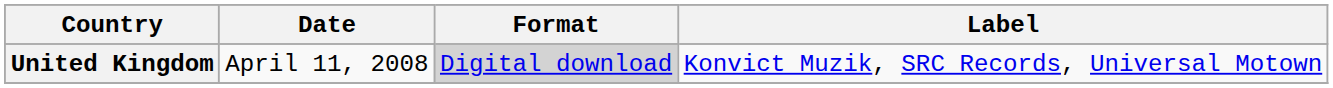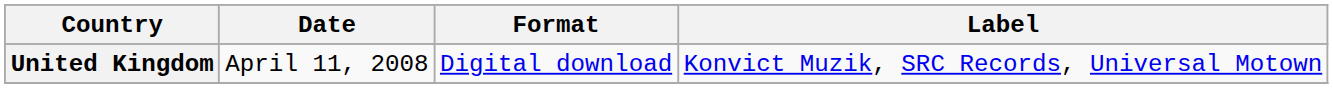(556, 64) lightgrey background -> (556, 64) no background
